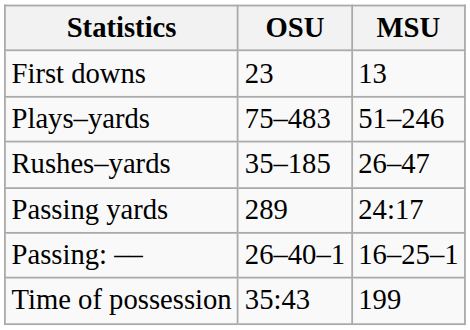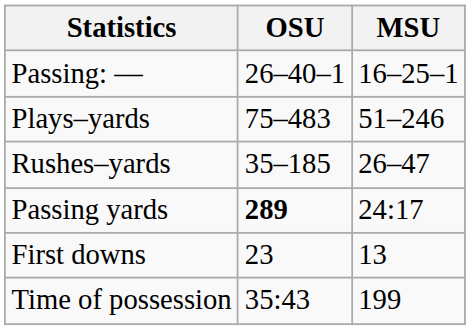rows swapped: (79, 73) <-> (77, 254)
(266, 209) normal -> (266, 209) bold
